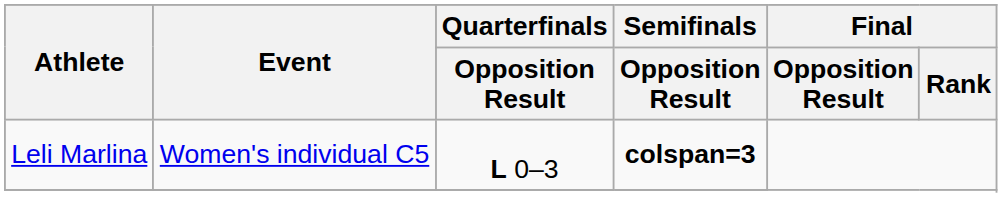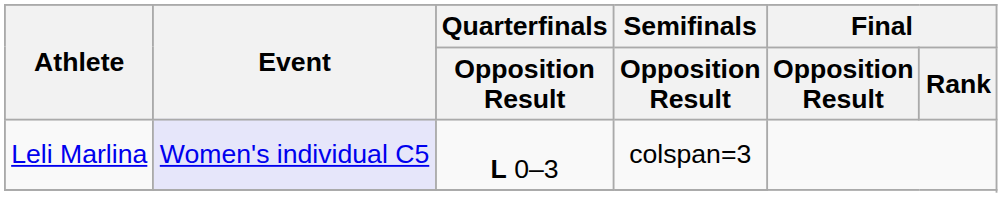(295, 155) no background -> (295, 155) lavender background
(690, 155) bold -> (690, 155) normal
